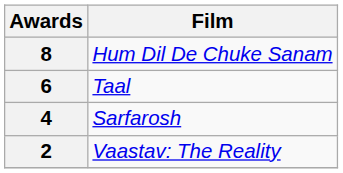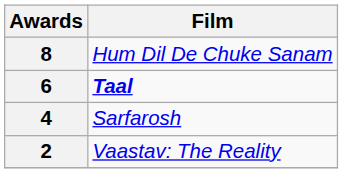(111, 86) normal -> (113, 86) bold
